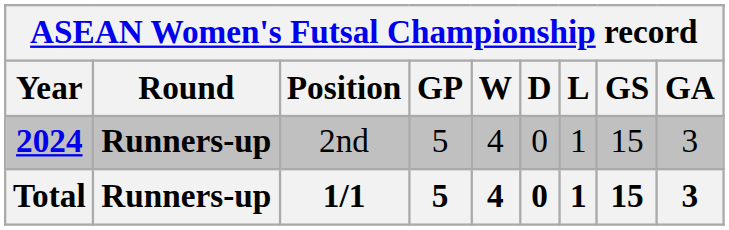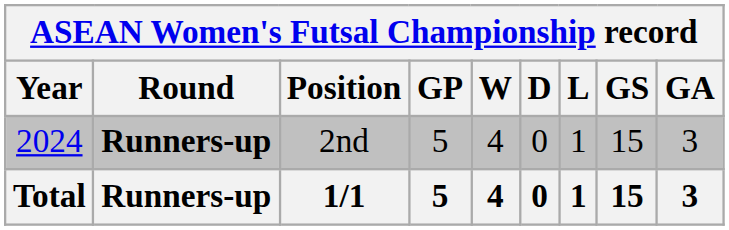(49, 142) bold -> (49, 142) normal
